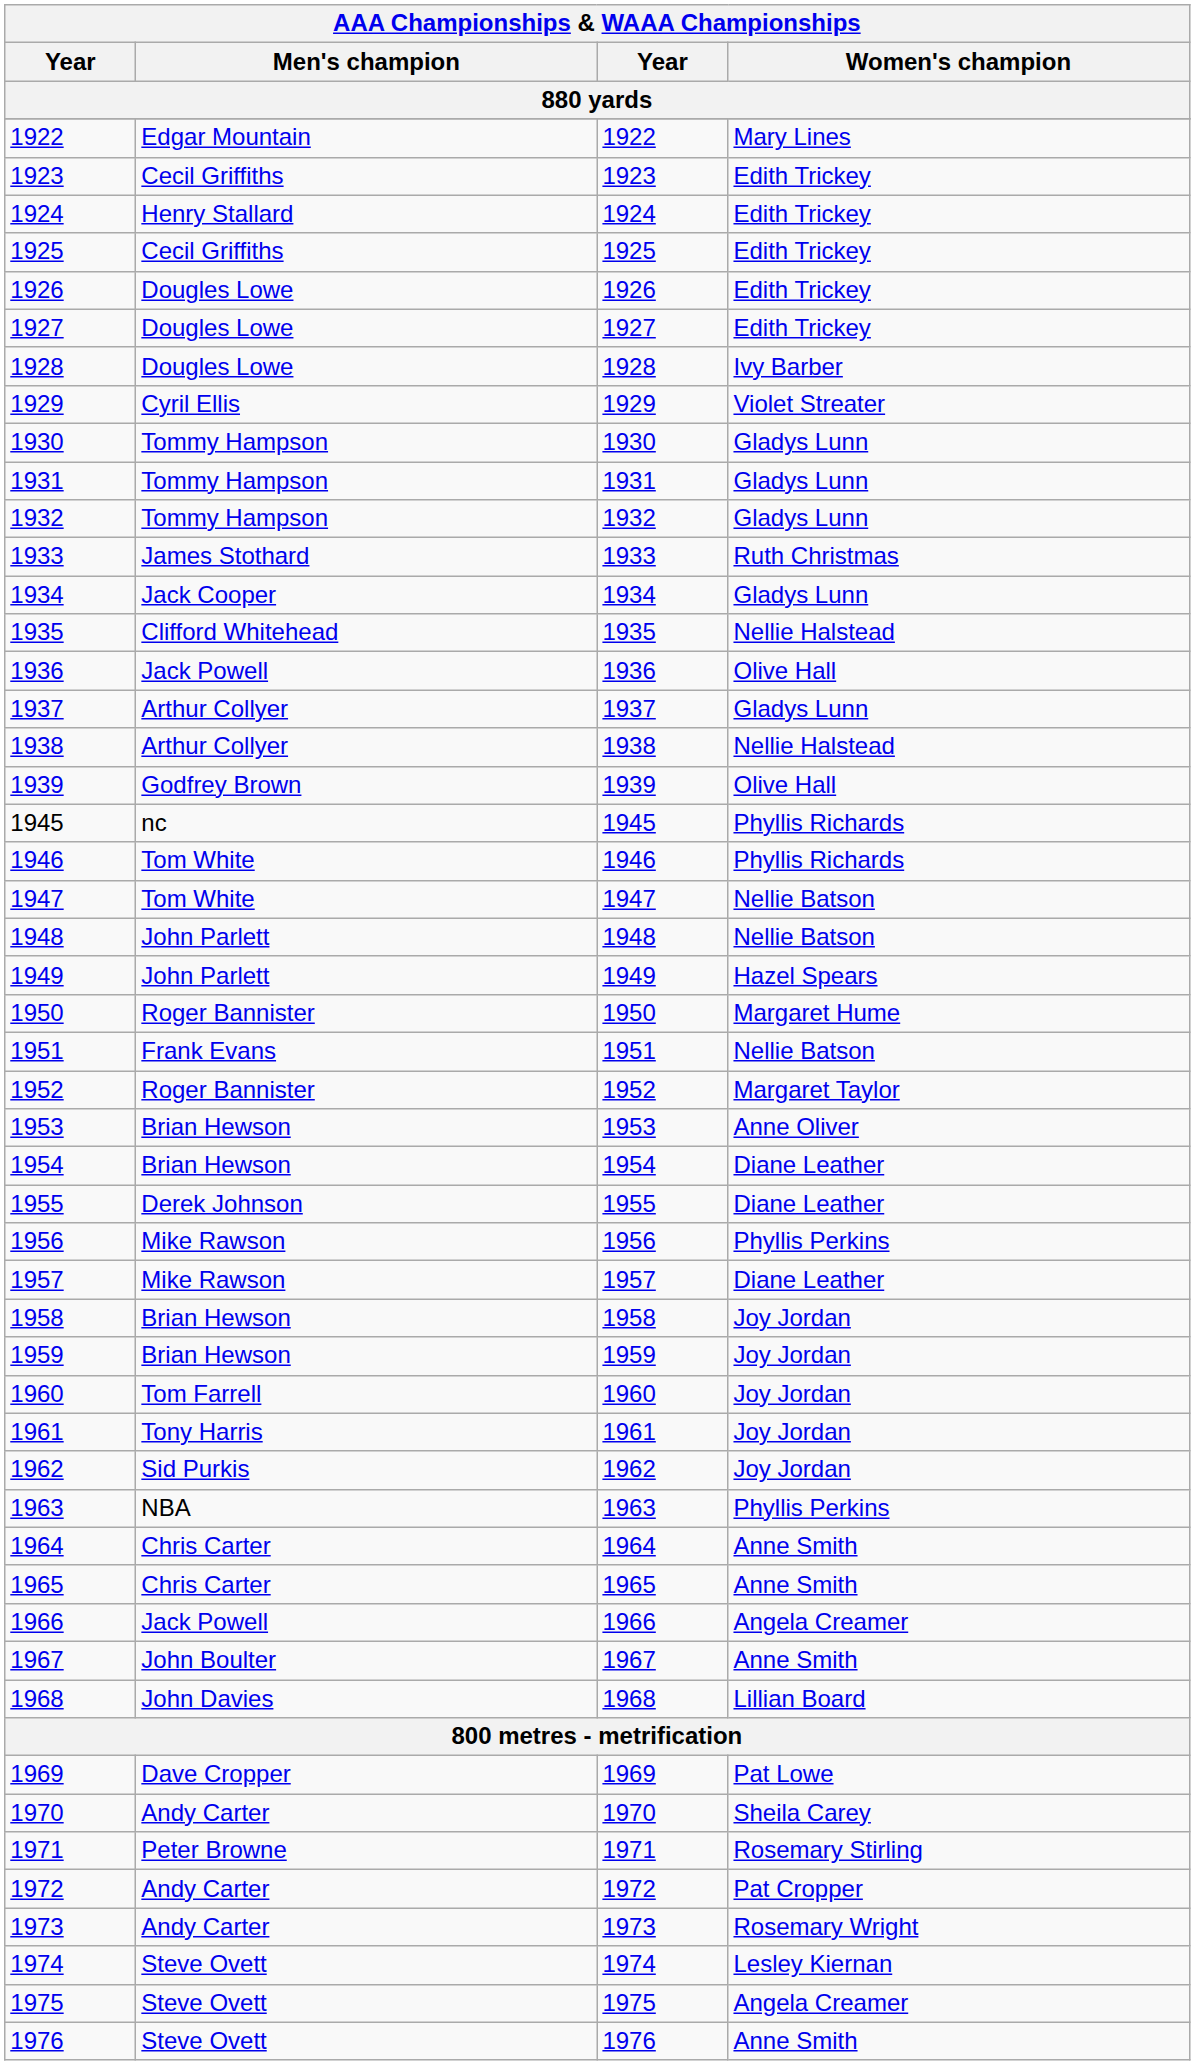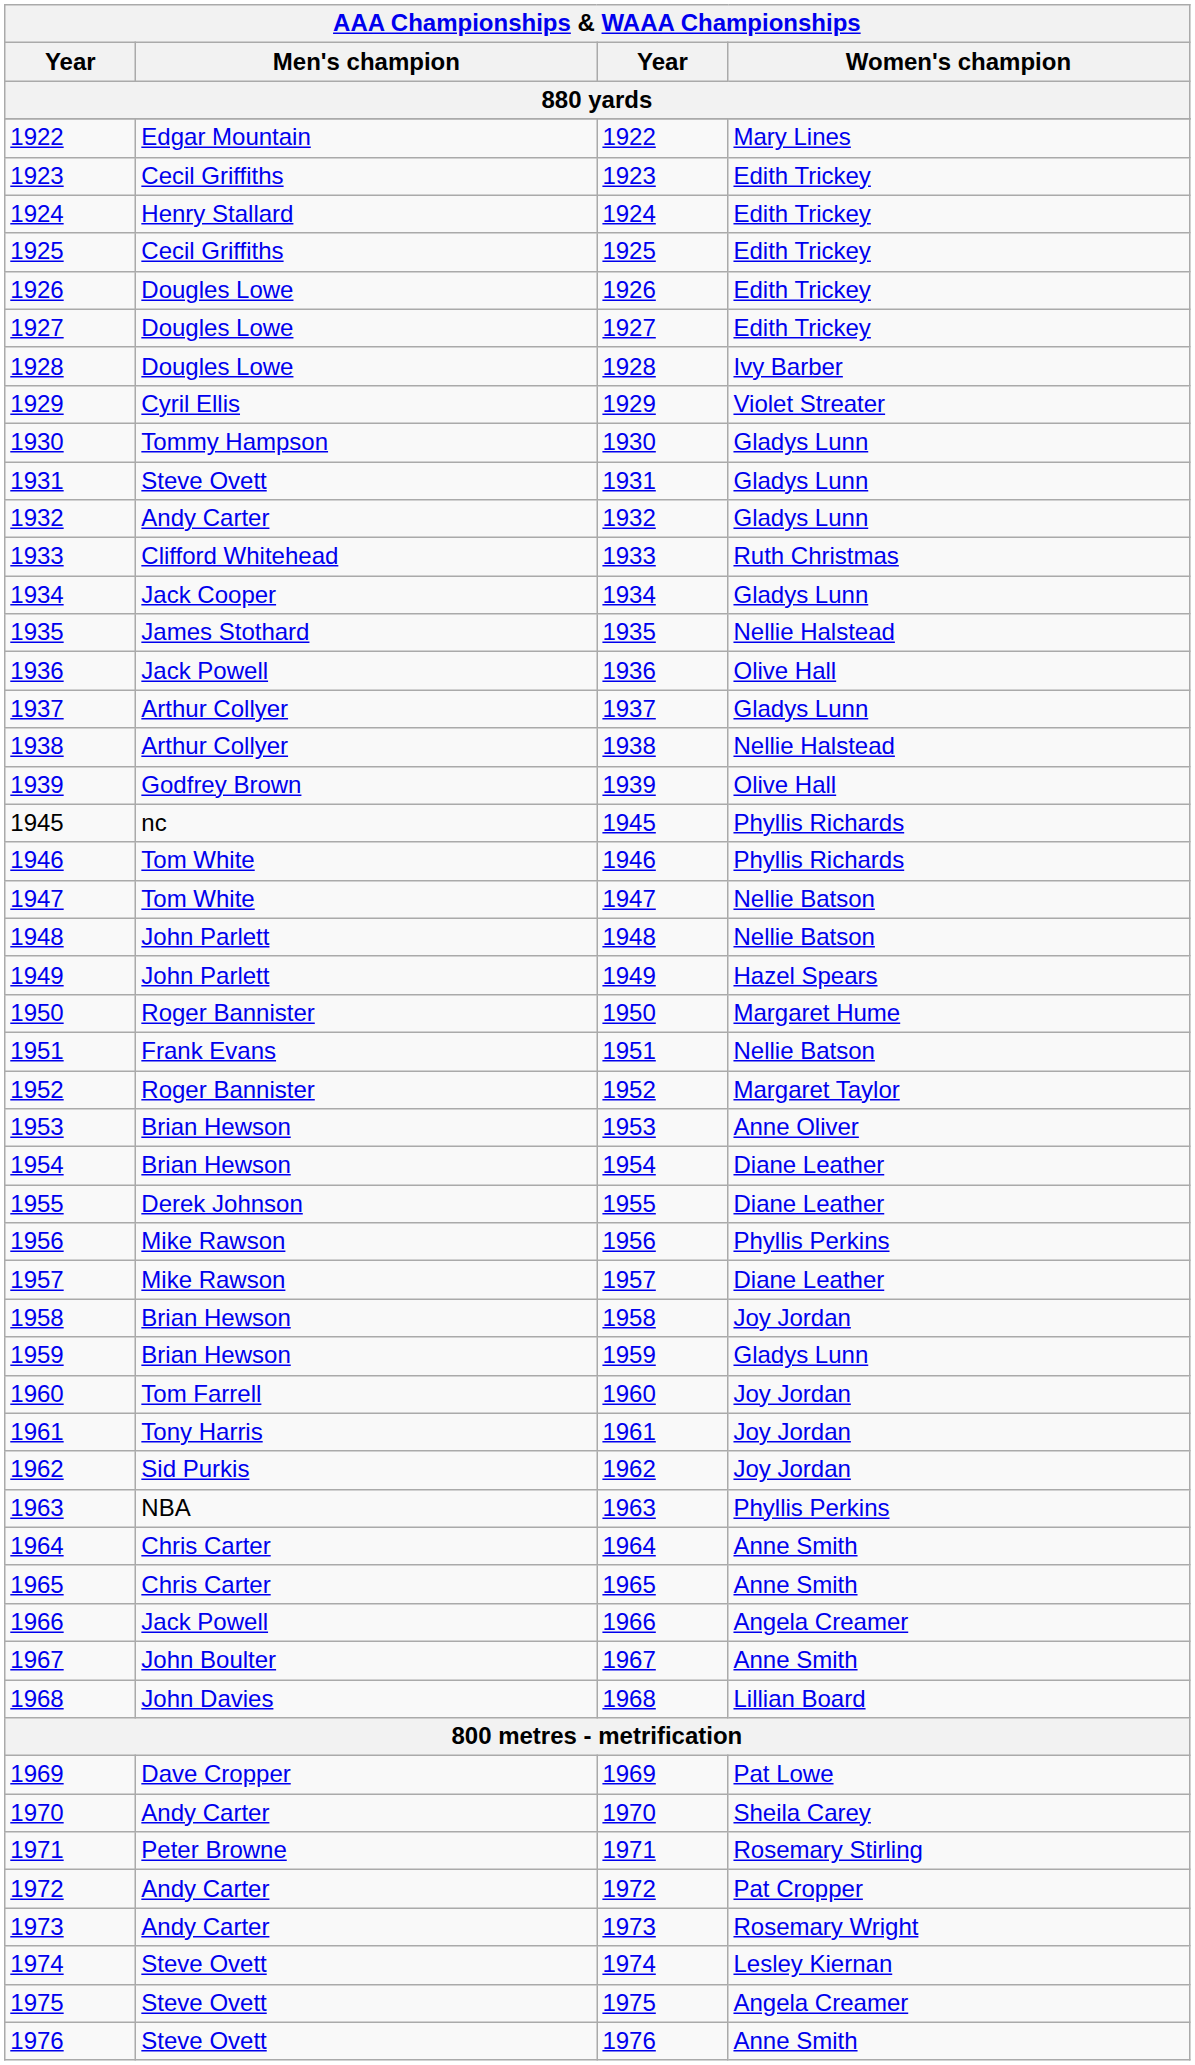(235, 480) Tommy Hampson -> (204, 480) Steve Ovett
(235, 518) Tommy Hampson -> (205, 518) Andy Carter
(225, 556) James Stothard -> (240, 556) Clifford Whitehead
(240, 632) Clifford Whitehead -> (225, 632) James Stothard
(792, 1355) Joy Jordan -> (801, 1355) Gladys Lunn
